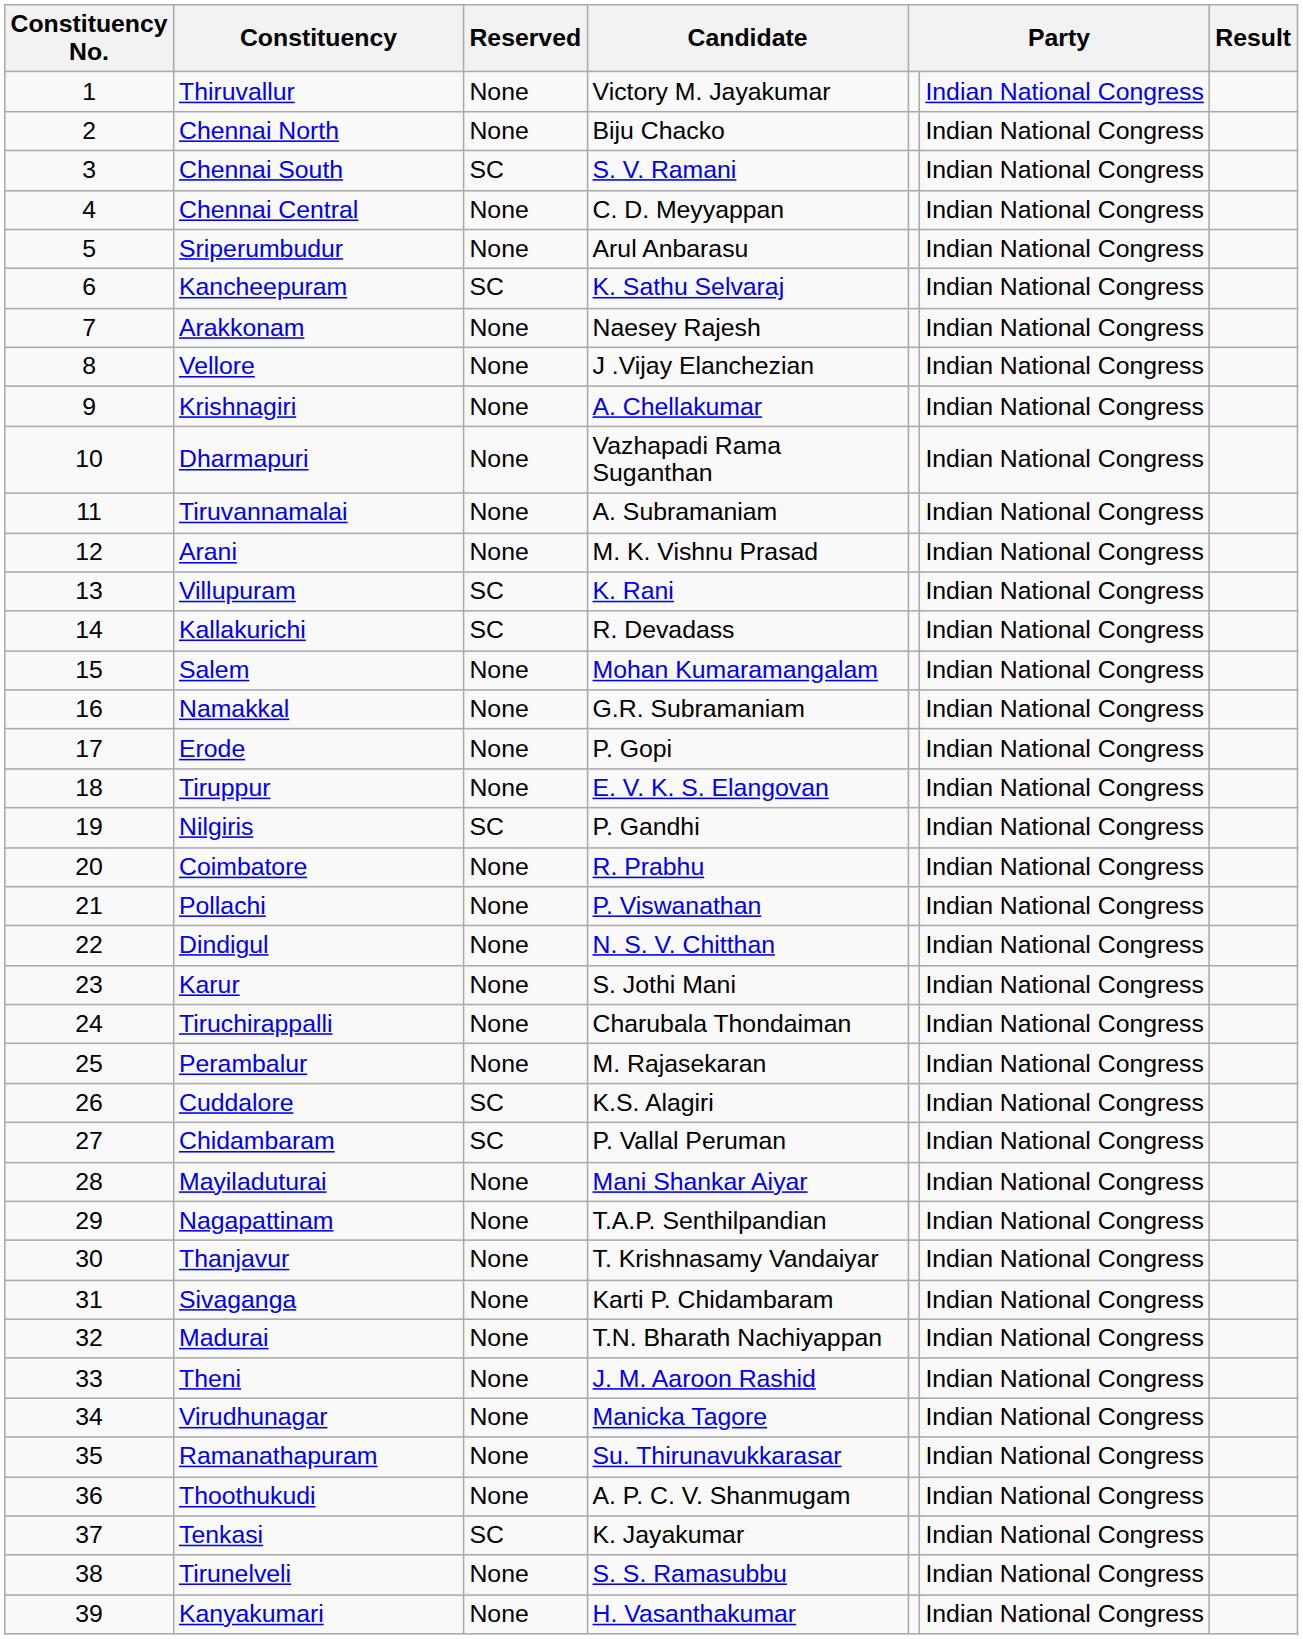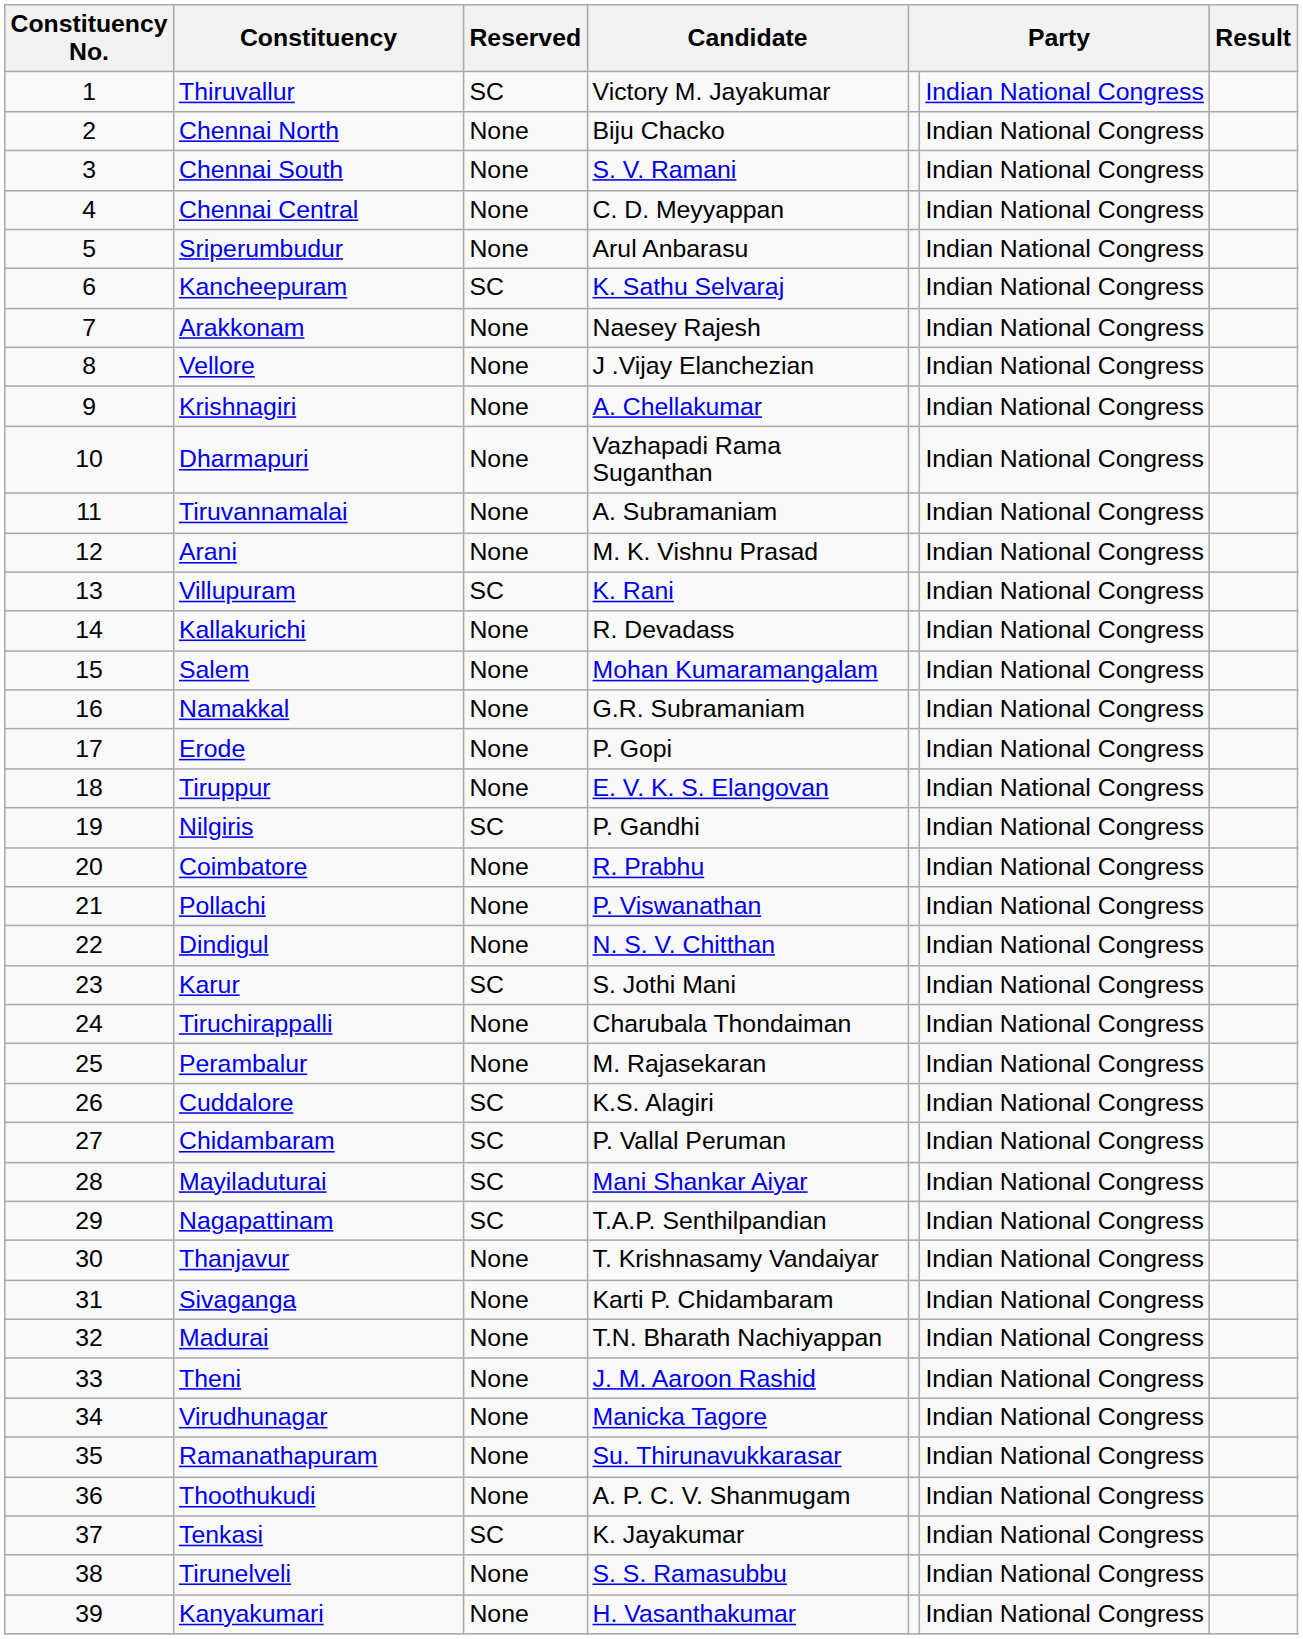(499, 91) None -> (487, 91) SC
(487, 170) SC -> (499, 170) None
(487, 630) SC -> (499, 630) None
(499, 984) None -> (487, 984) SC
(499, 1181) None -> (487, 1181) SC
(499, 1220) None -> (487, 1220) SC
